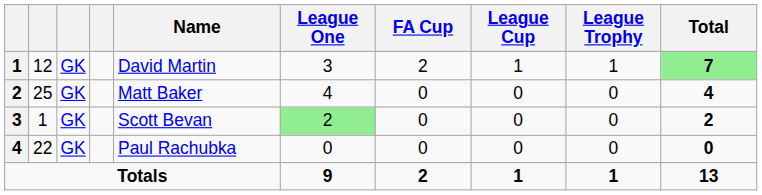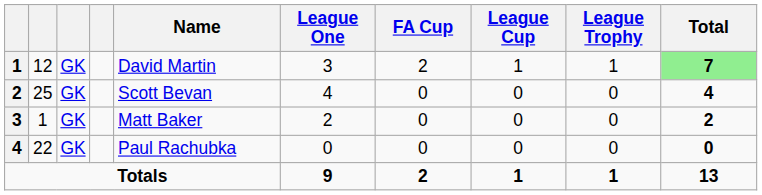(160, 93) Matt Baker -> (165, 93) Scott Bevan
(165, 120) Scott Bevan -> (160, 120) Matt Baker
(328, 120) lightgreen background -> (328, 120) no background
